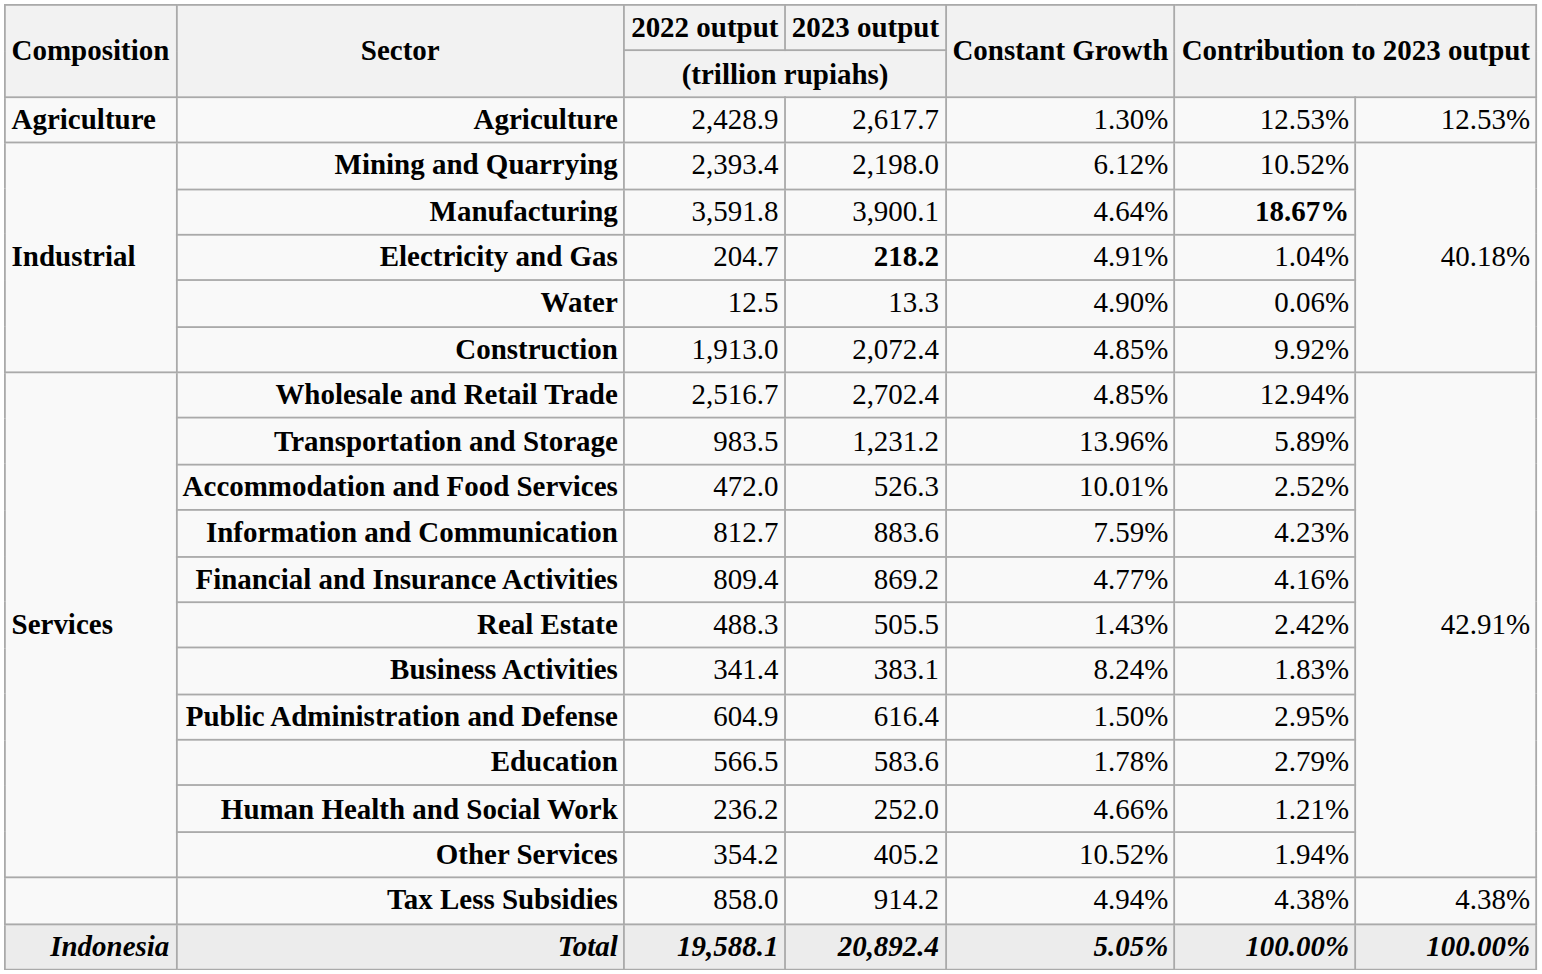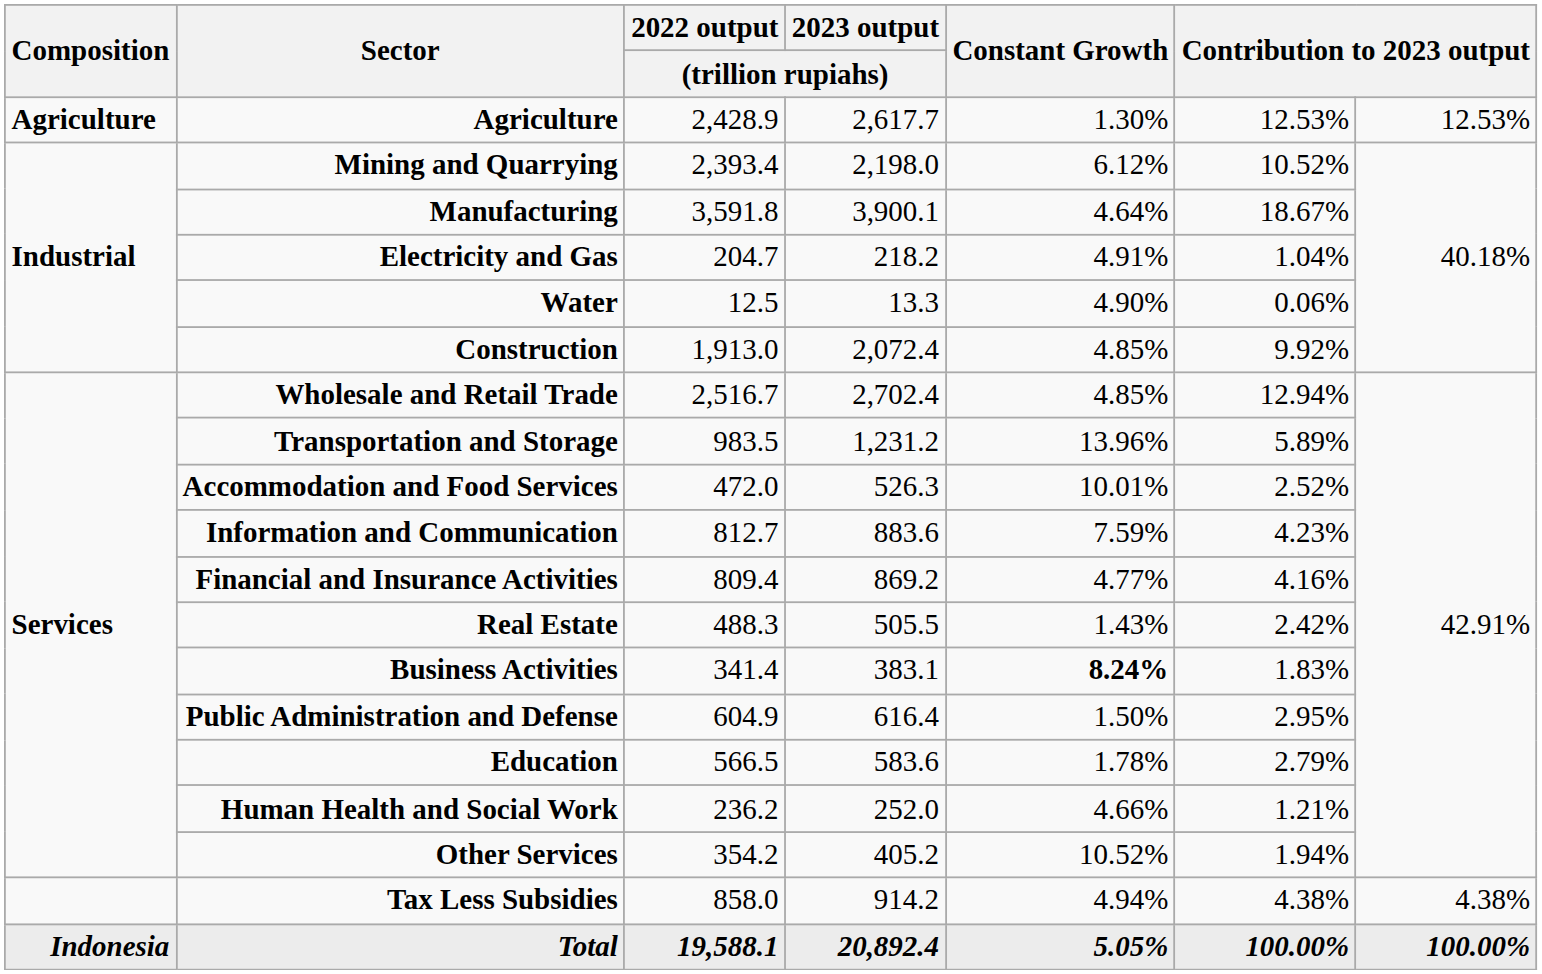(1302, 211) bold -> (1304, 211) normal
(906, 257) bold -> (906, 257) normal
(1131, 670) normal -> (1128, 670) bold
